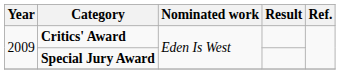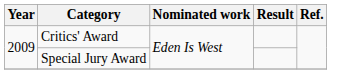(83, 36) bold -> (80, 36) normal
(98, 58) bold -> (94, 58) normal
